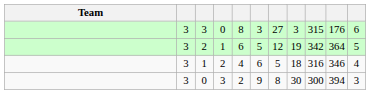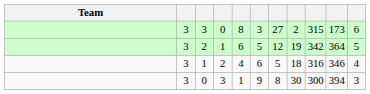(296, 30) 3 -> (296, 30) 2
(337, 30) 176 -> (337, 30) 173
(241, 81) 2 -> (241, 81) 1
